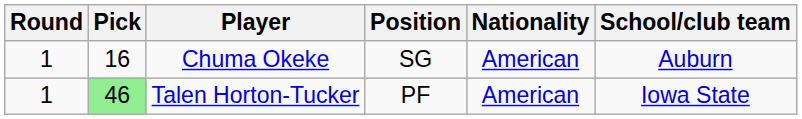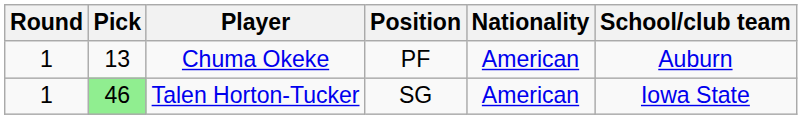(117, 59) 16 -> (117, 59) 13
(416, 59) SG -> (416, 59) PF
(416, 95) PF -> (416, 95) SG
